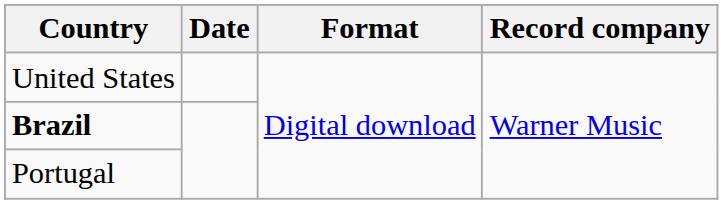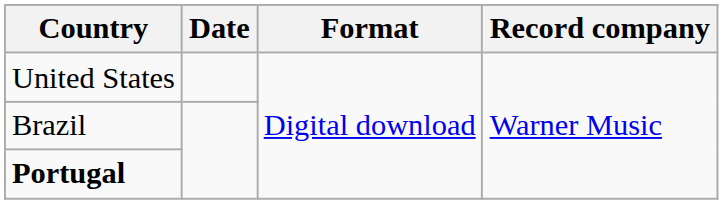(52, 125) bold -> (49, 125) normal
(63, 173) normal -> (69, 173) bold
